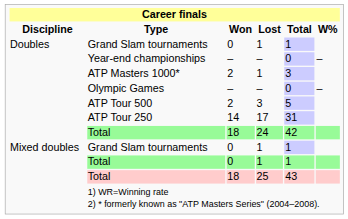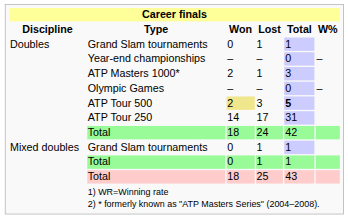(230, 103) no background -> (230, 103) khaki background
(288, 103) normal -> (288, 103) bold
